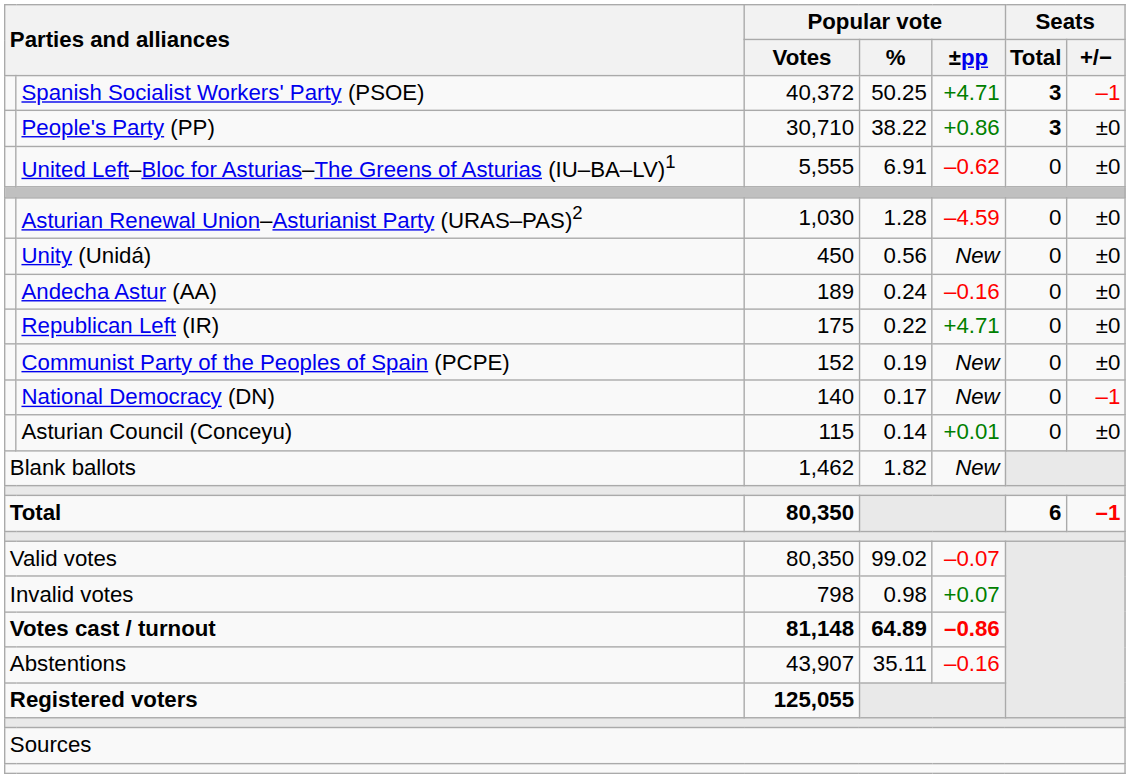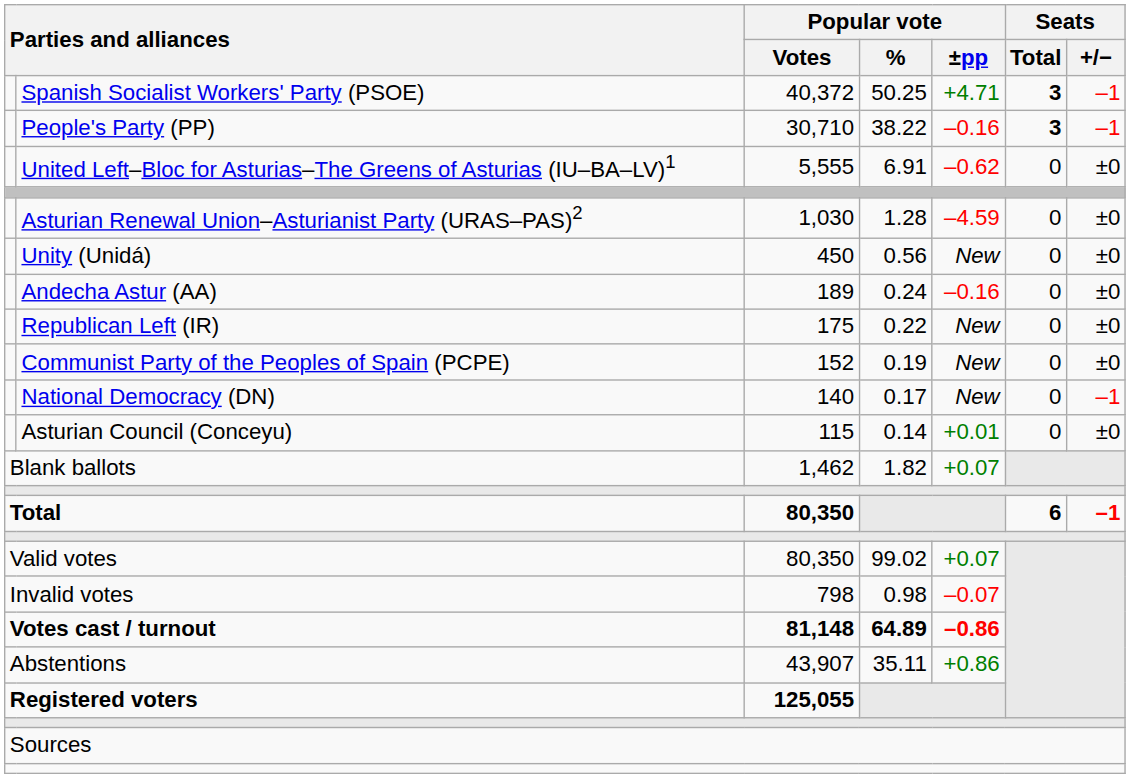(972, 127) +0.86 -> (972, 127) –0.16
(1108, 127) ±0 -> (1108, 127) –1
(972, 326) +4.71 -> (977, 326) New
(977, 467) New -> (972, 467) +0.07
(972, 558) –0.07 -> (972, 558) +0.07
(972, 593) +0.07 -> (972, 593) –0.07
(972, 664) –0.16 -> (972, 664) +0.86
